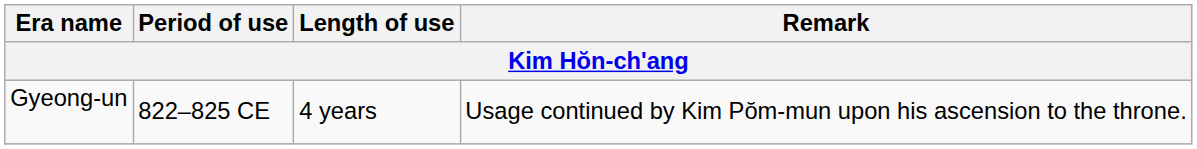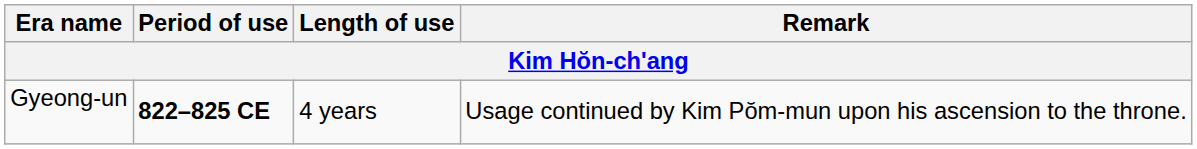(204, 111) normal -> (204, 111) bold
